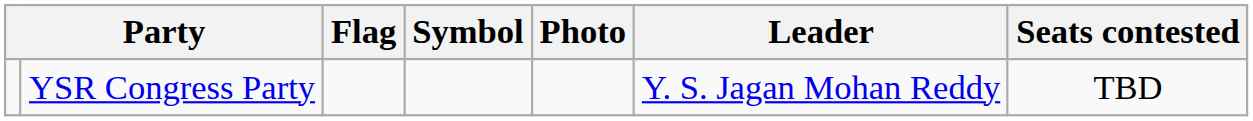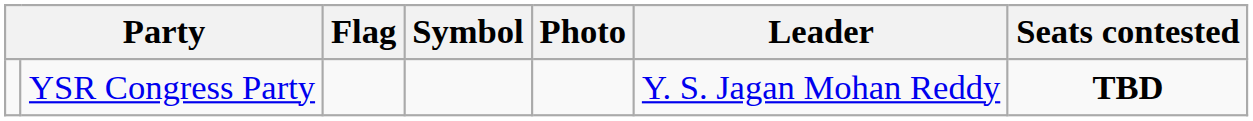(1128, 86) normal -> (1128, 86) bold
